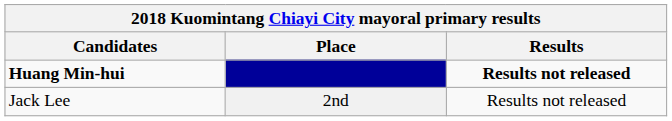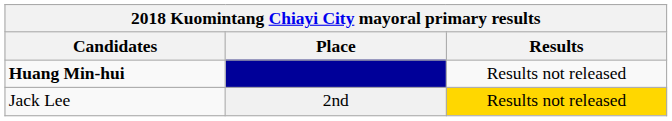(556, 73) bold -> (556, 73) normal
(556, 101) no background -> (556, 101) gold background
